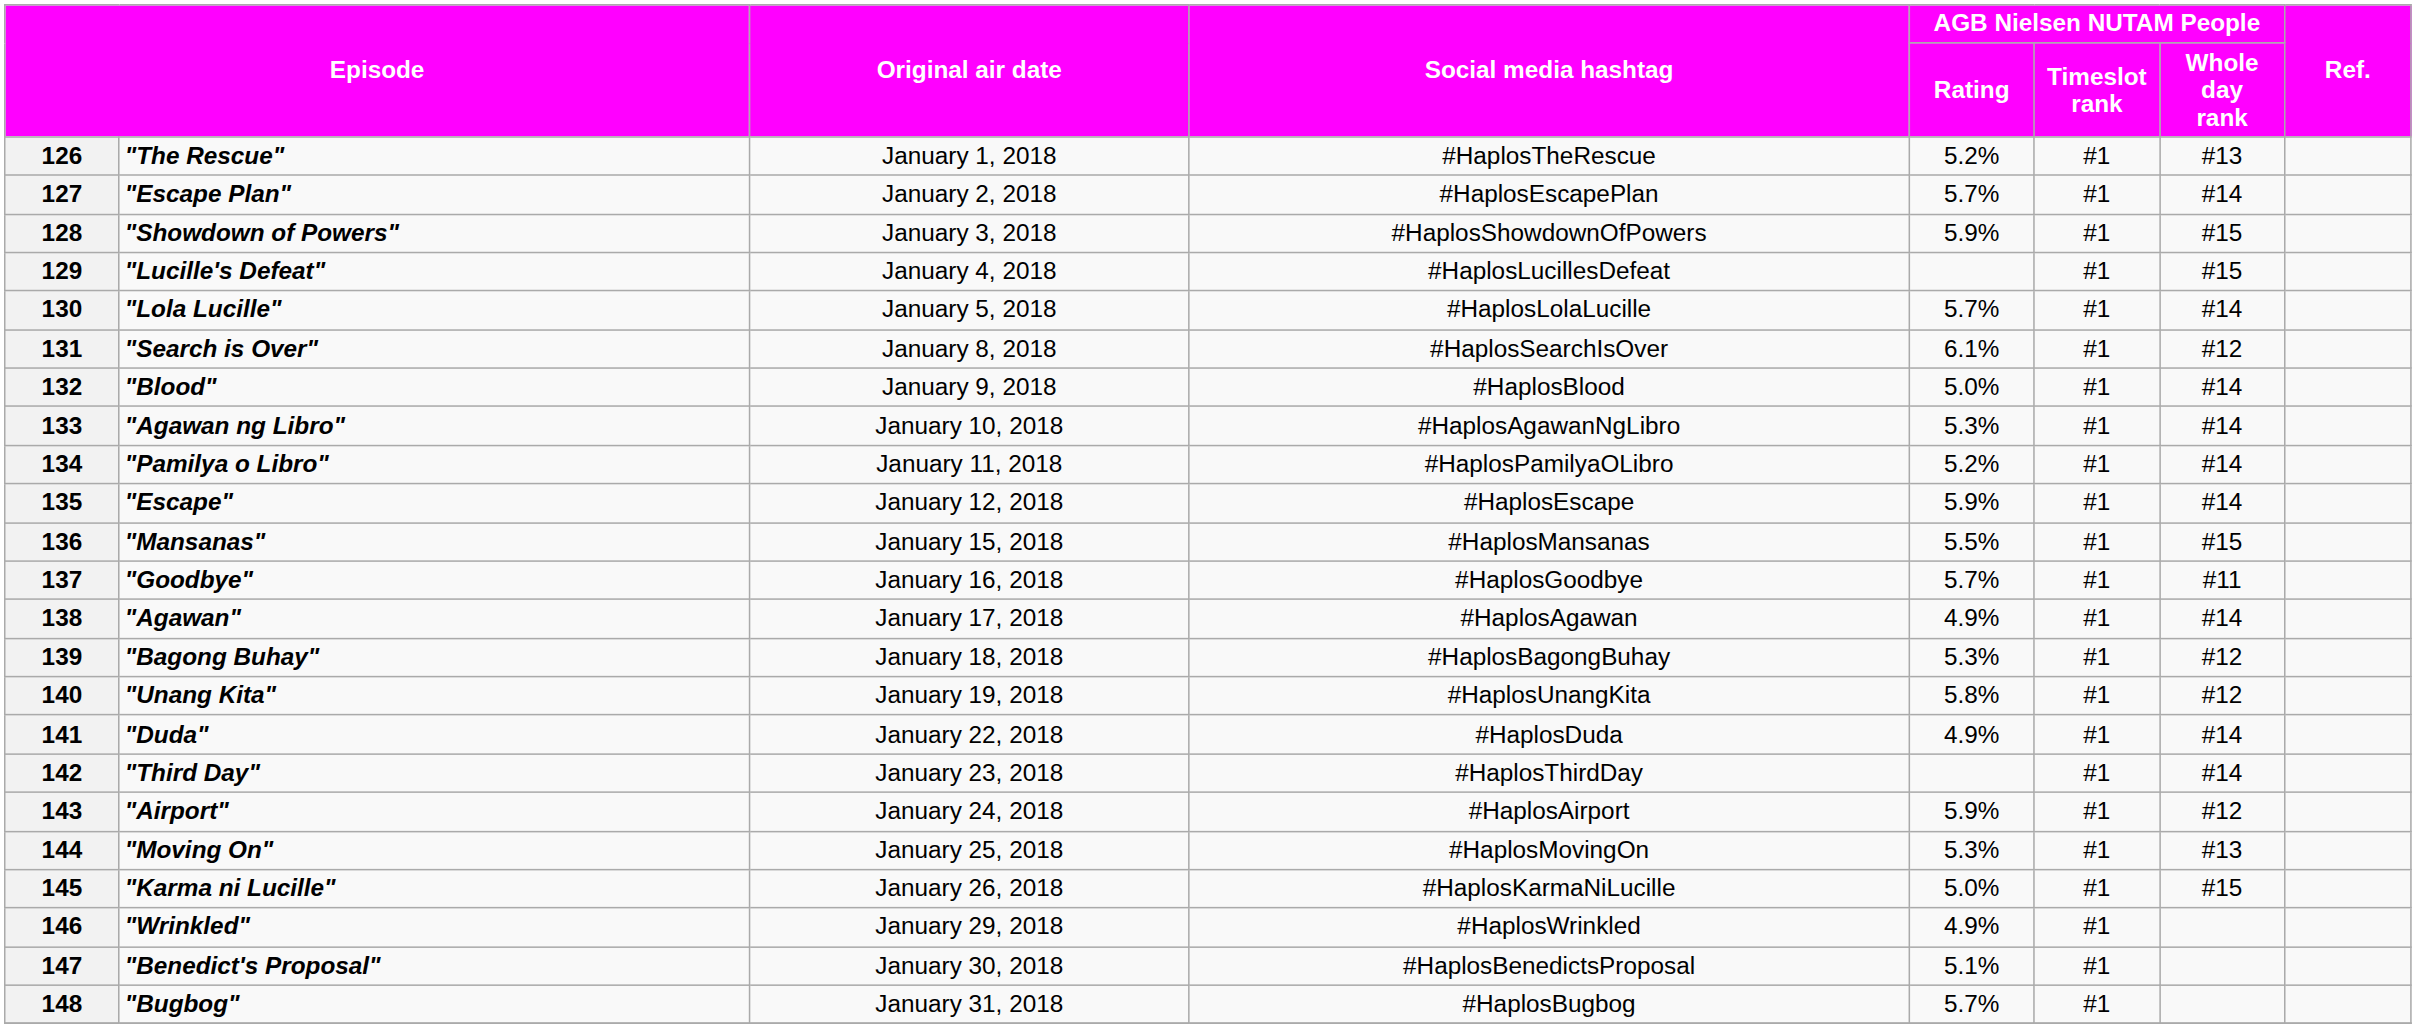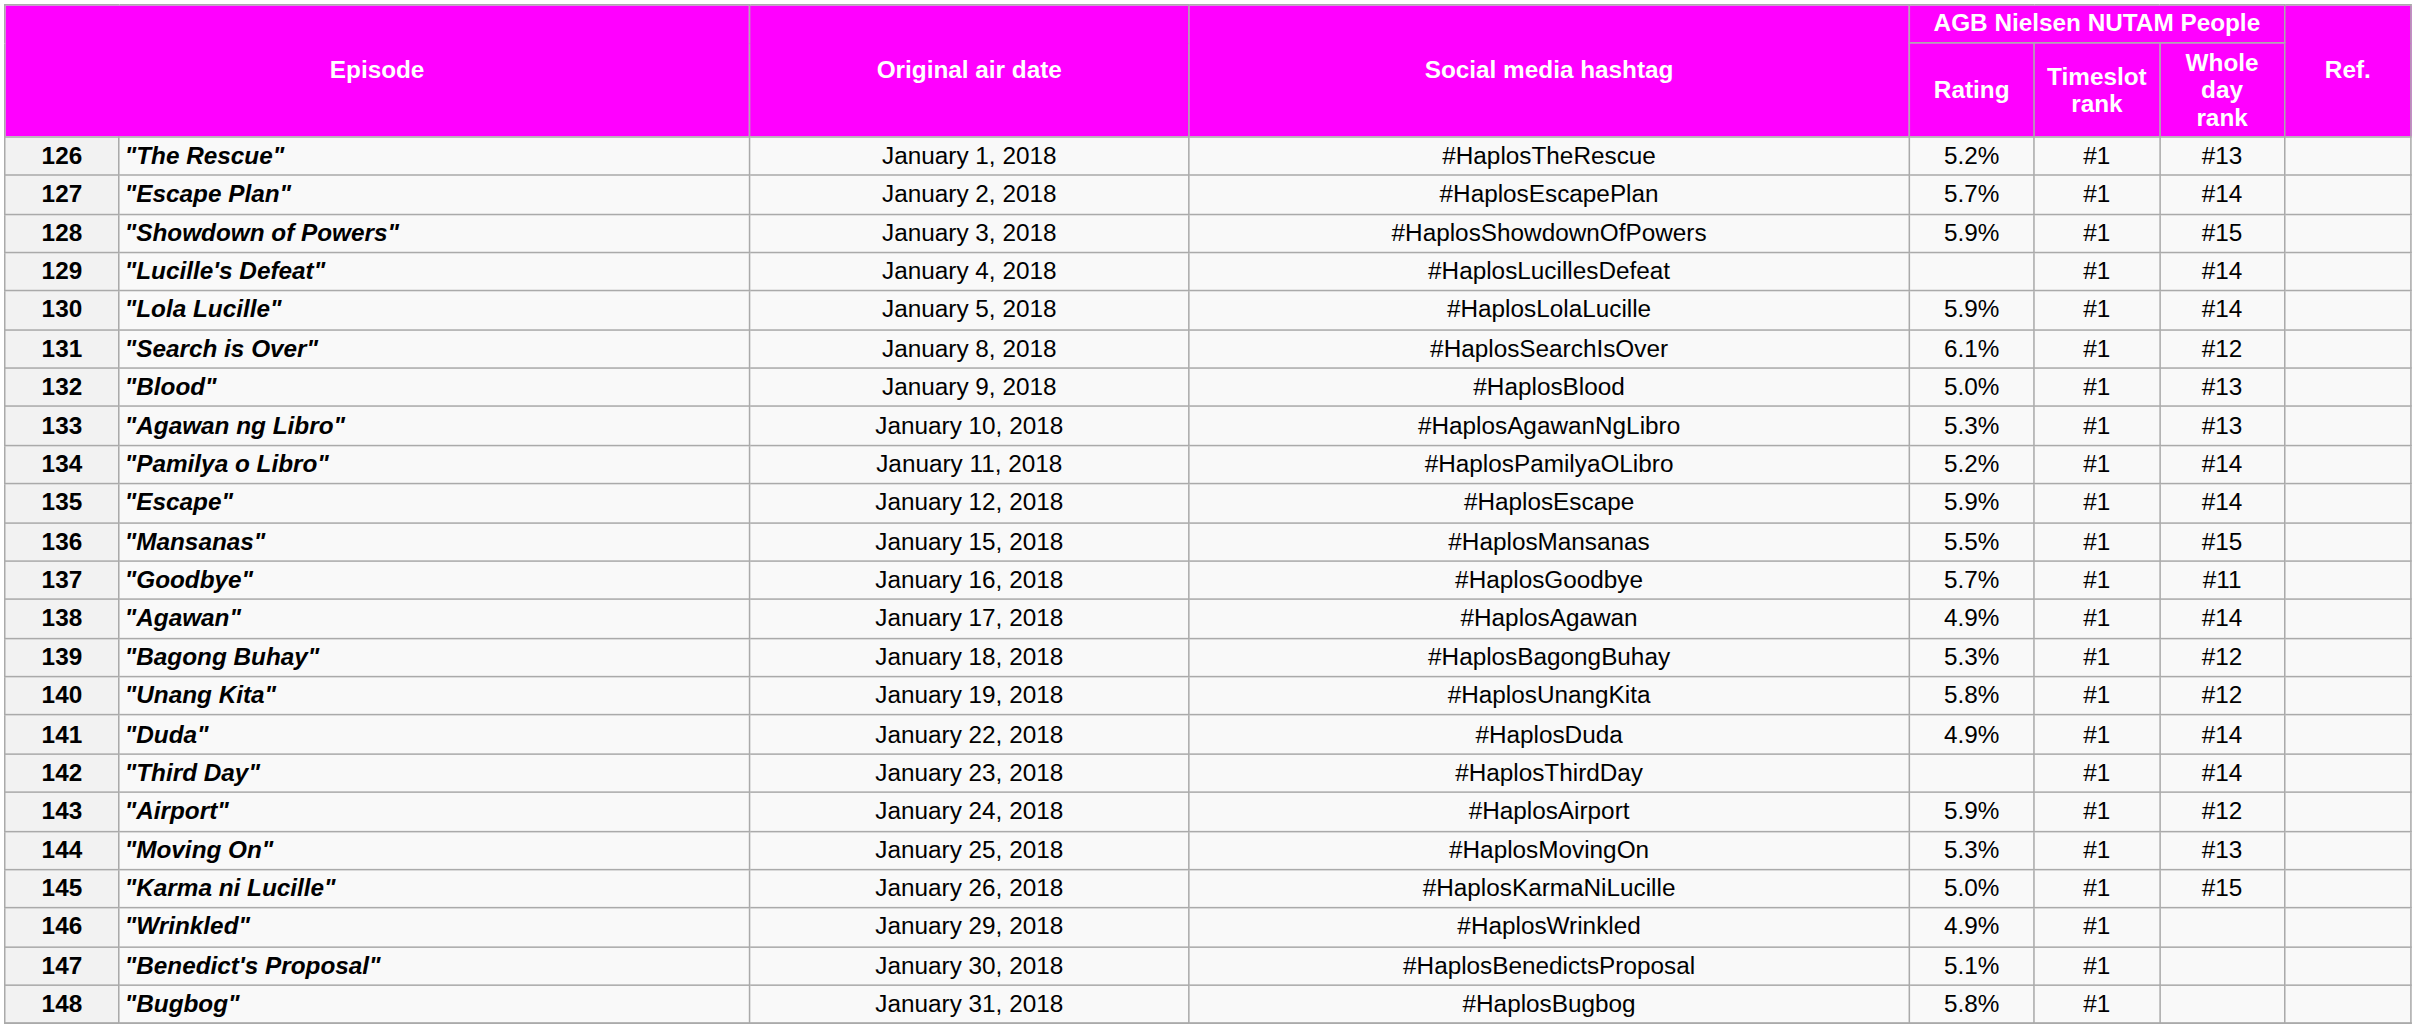(2222, 271) #15 -> (2222, 271) #14
(1972, 309) 5.7% -> (1972, 309) 5.9%
(2222, 387) #14 -> (2222, 387) #13
(2222, 425) #14 -> (2222, 425) #13
(1972, 1004) 5.7% -> (1972, 1004) 5.8%
